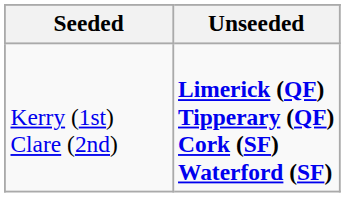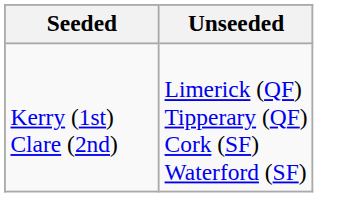(256, 130) bold -> (236, 130) normal
